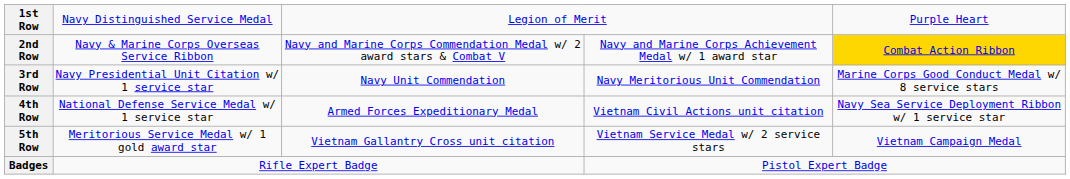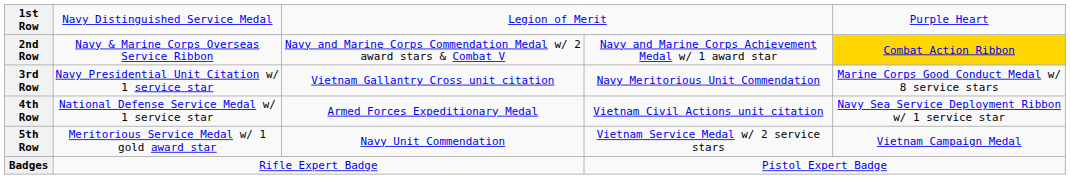(433, 80) Navy Unit Commendation -> (433, 80) Vietnam Gallantry Cross unit citation
(433, 141) Vietnam Gallantry Cross unit citation -> (433, 141) Navy Unit Commendation
